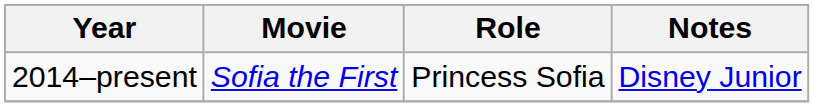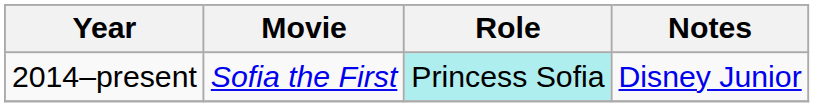(508, 76) no background -> (508, 76) paleturquoise background
